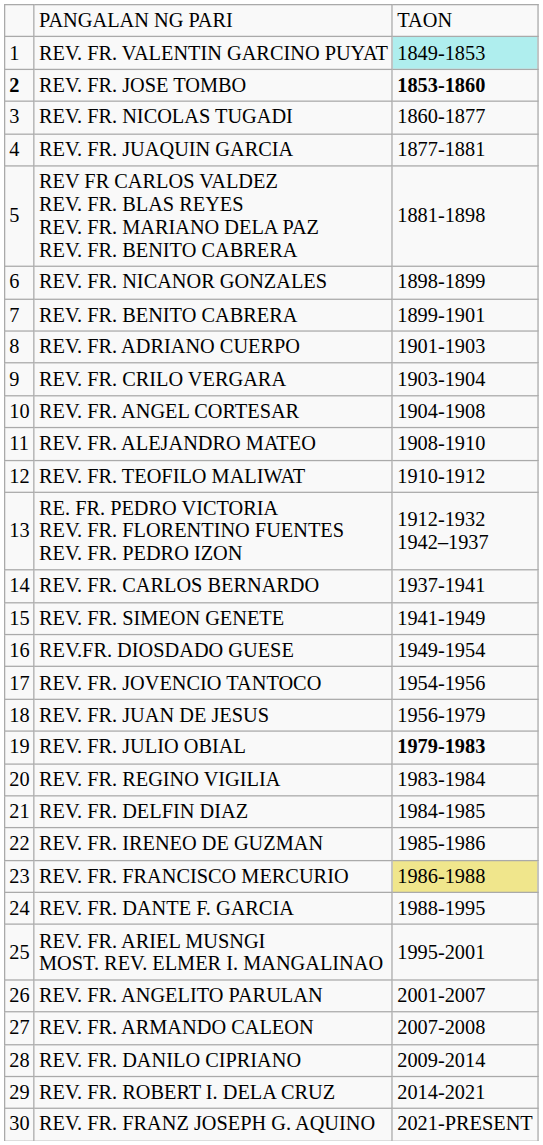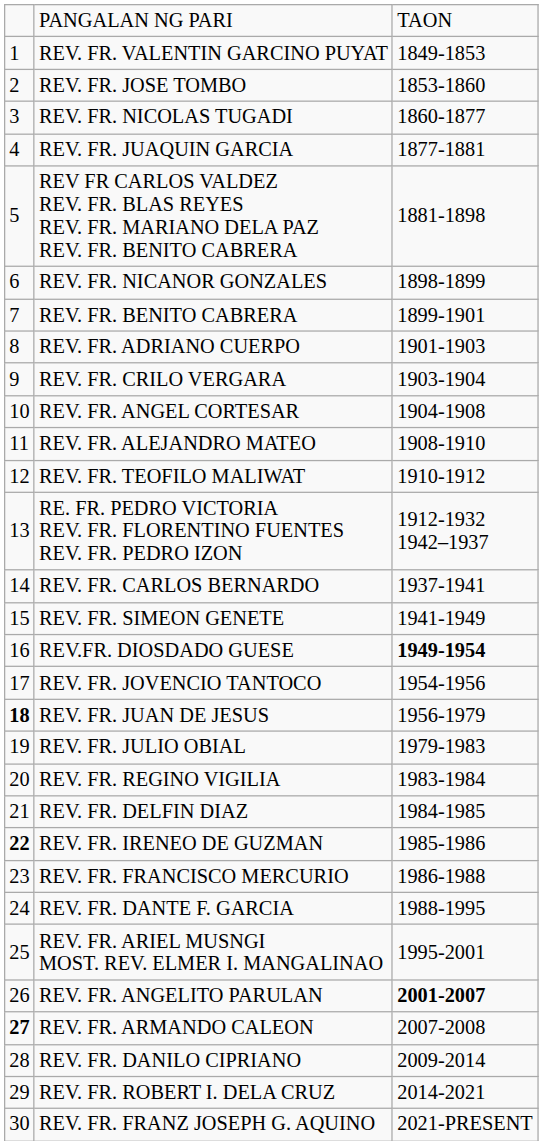(441, 52) paleturquoise background -> (441, 52) no background
(14, 85) bold -> (14, 85) normal
(441, 85) bold -> (441, 85) normal
(441, 650) normal -> (441, 650) bold
(19, 714) normal -> (19, 714) bold
(441, 747) bold -> (441, 747) normal
(19, 843) normal -> (19, 843) bold
(441, 876) khaki background -> (441, 876) no background
(441, 995) normal -> (441, 995) bold
(19, 1027) normal -> (19, 1027) bold
